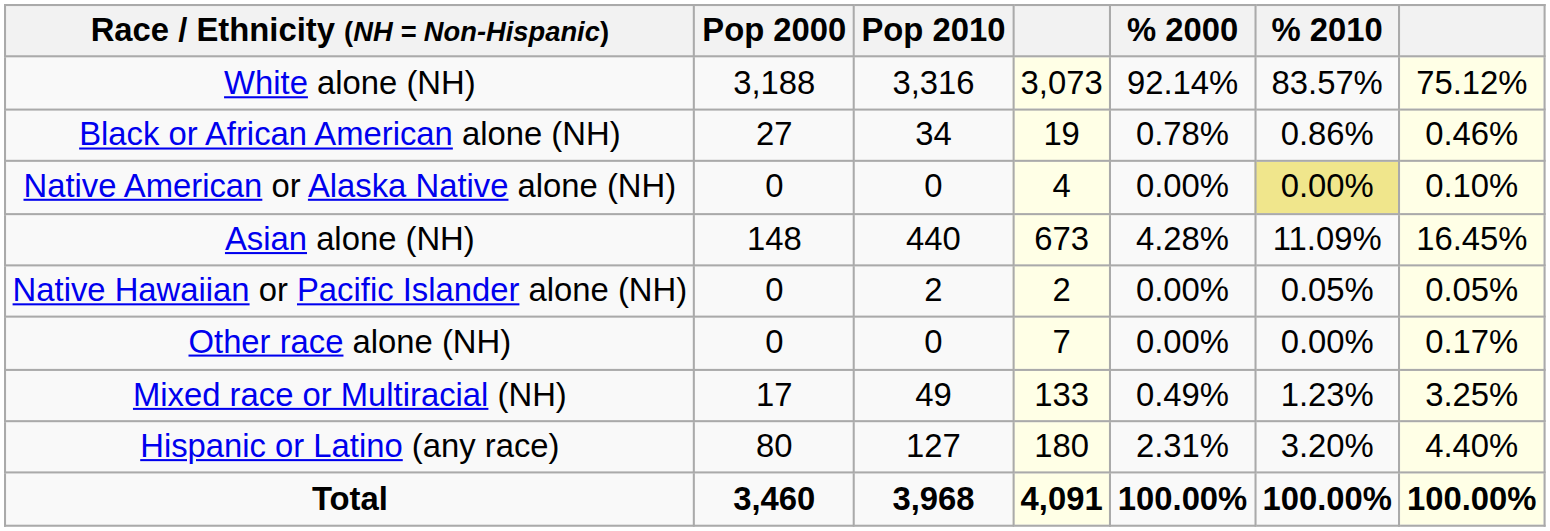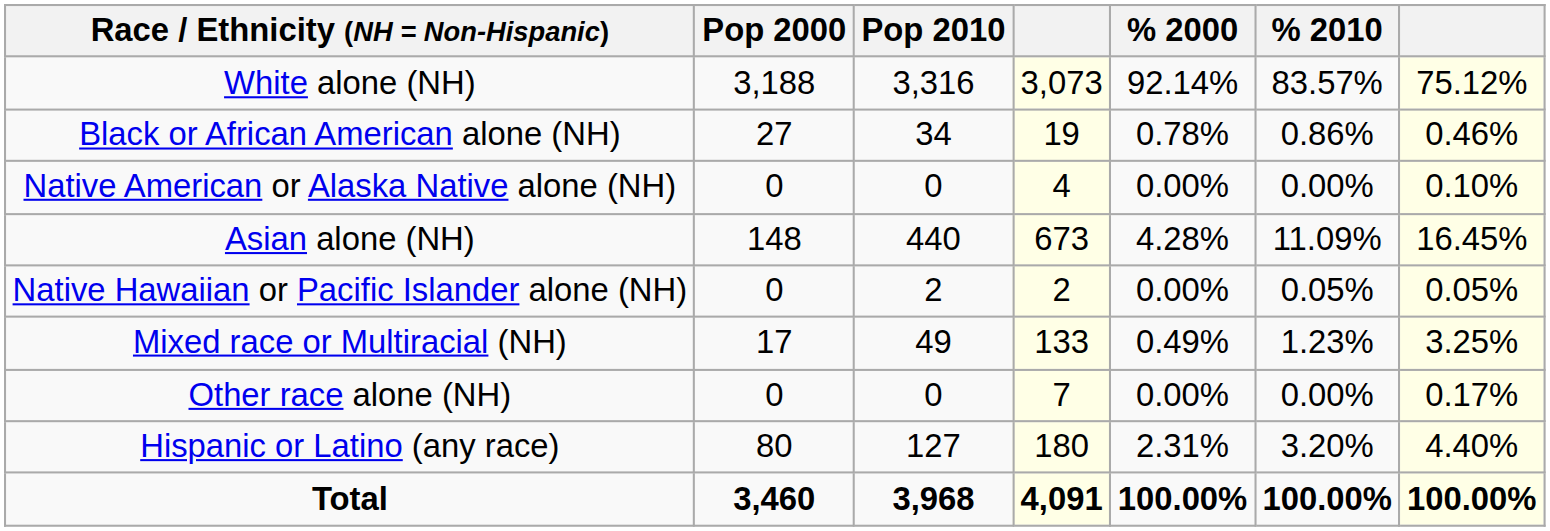(1327, 186) khaki background -> (1327, 186) no background
rows swapped: (350, 342) <-> (350, 394)
